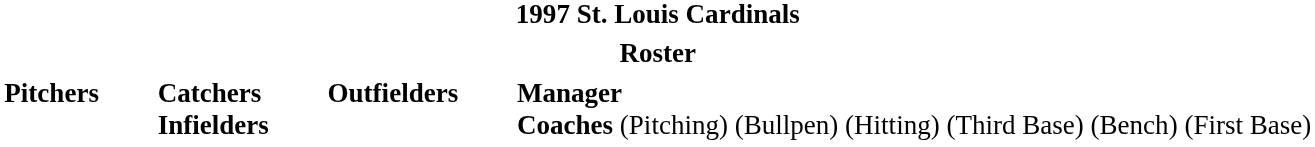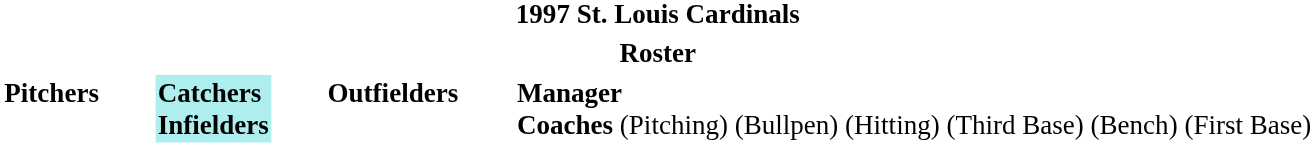(213, 108) no background -> (213, 108) paleturquoise background
